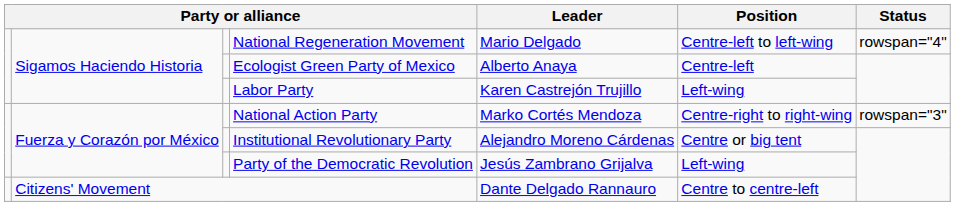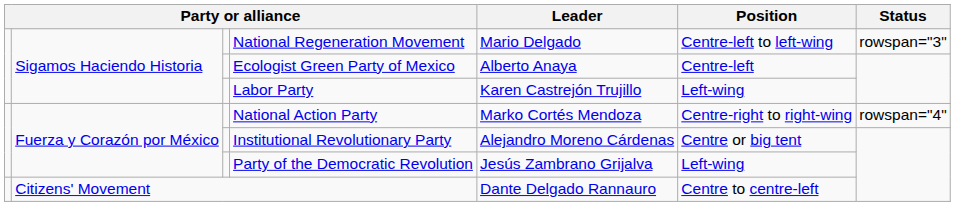(903, 41) rowspan="4" -> (903, 41) rowspan="3"
(903, 115) rowspan="3" -> (903, 115) rowspan="4"
